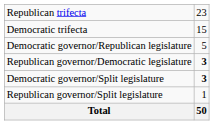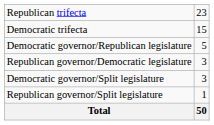(204, 62) bold -> (204, 62) normal
(204, 78) bold -> (204, 78) normal
